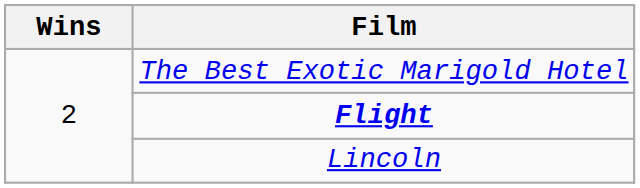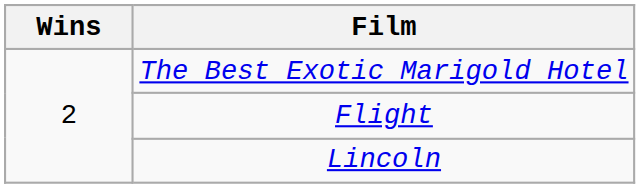(384, 116) bold -> (384, 116) normal
